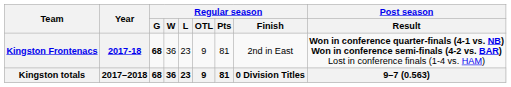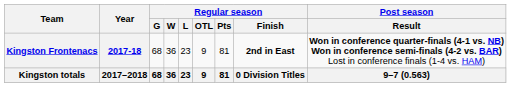(157, 51) bold -> (157, 51) normal
(270, 51) normal -> (270, 51) bold
